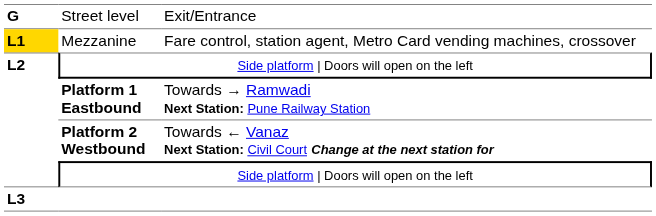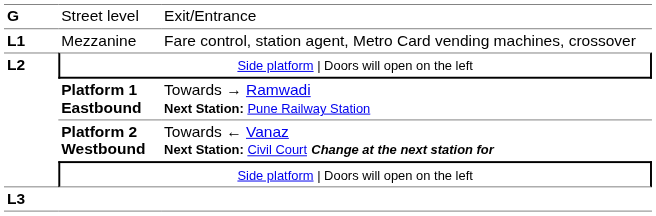(16, 40) gold background -> (16, 40) no background
